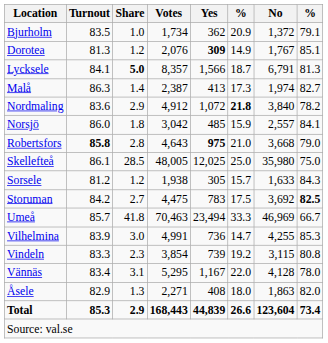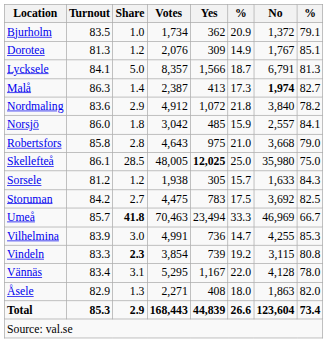(216, 50) bold -> (216, 50) normal
(137, 69) bold -> (137, 69) normal
(281, 87) normal -> (281, 87) bold
(241, 106) bold -> (241, 106) normal
(100, 143) bold -> (100, 143) normal
(216, 143) bold -> (216, 143) normal
(209, 161) normal -> (209, 161) bold
(310, 198) bold -> (310, 198) normal
(134, 217) normal -> (134, 217) bold
(137, 254) normal -> (137, 254) bold
